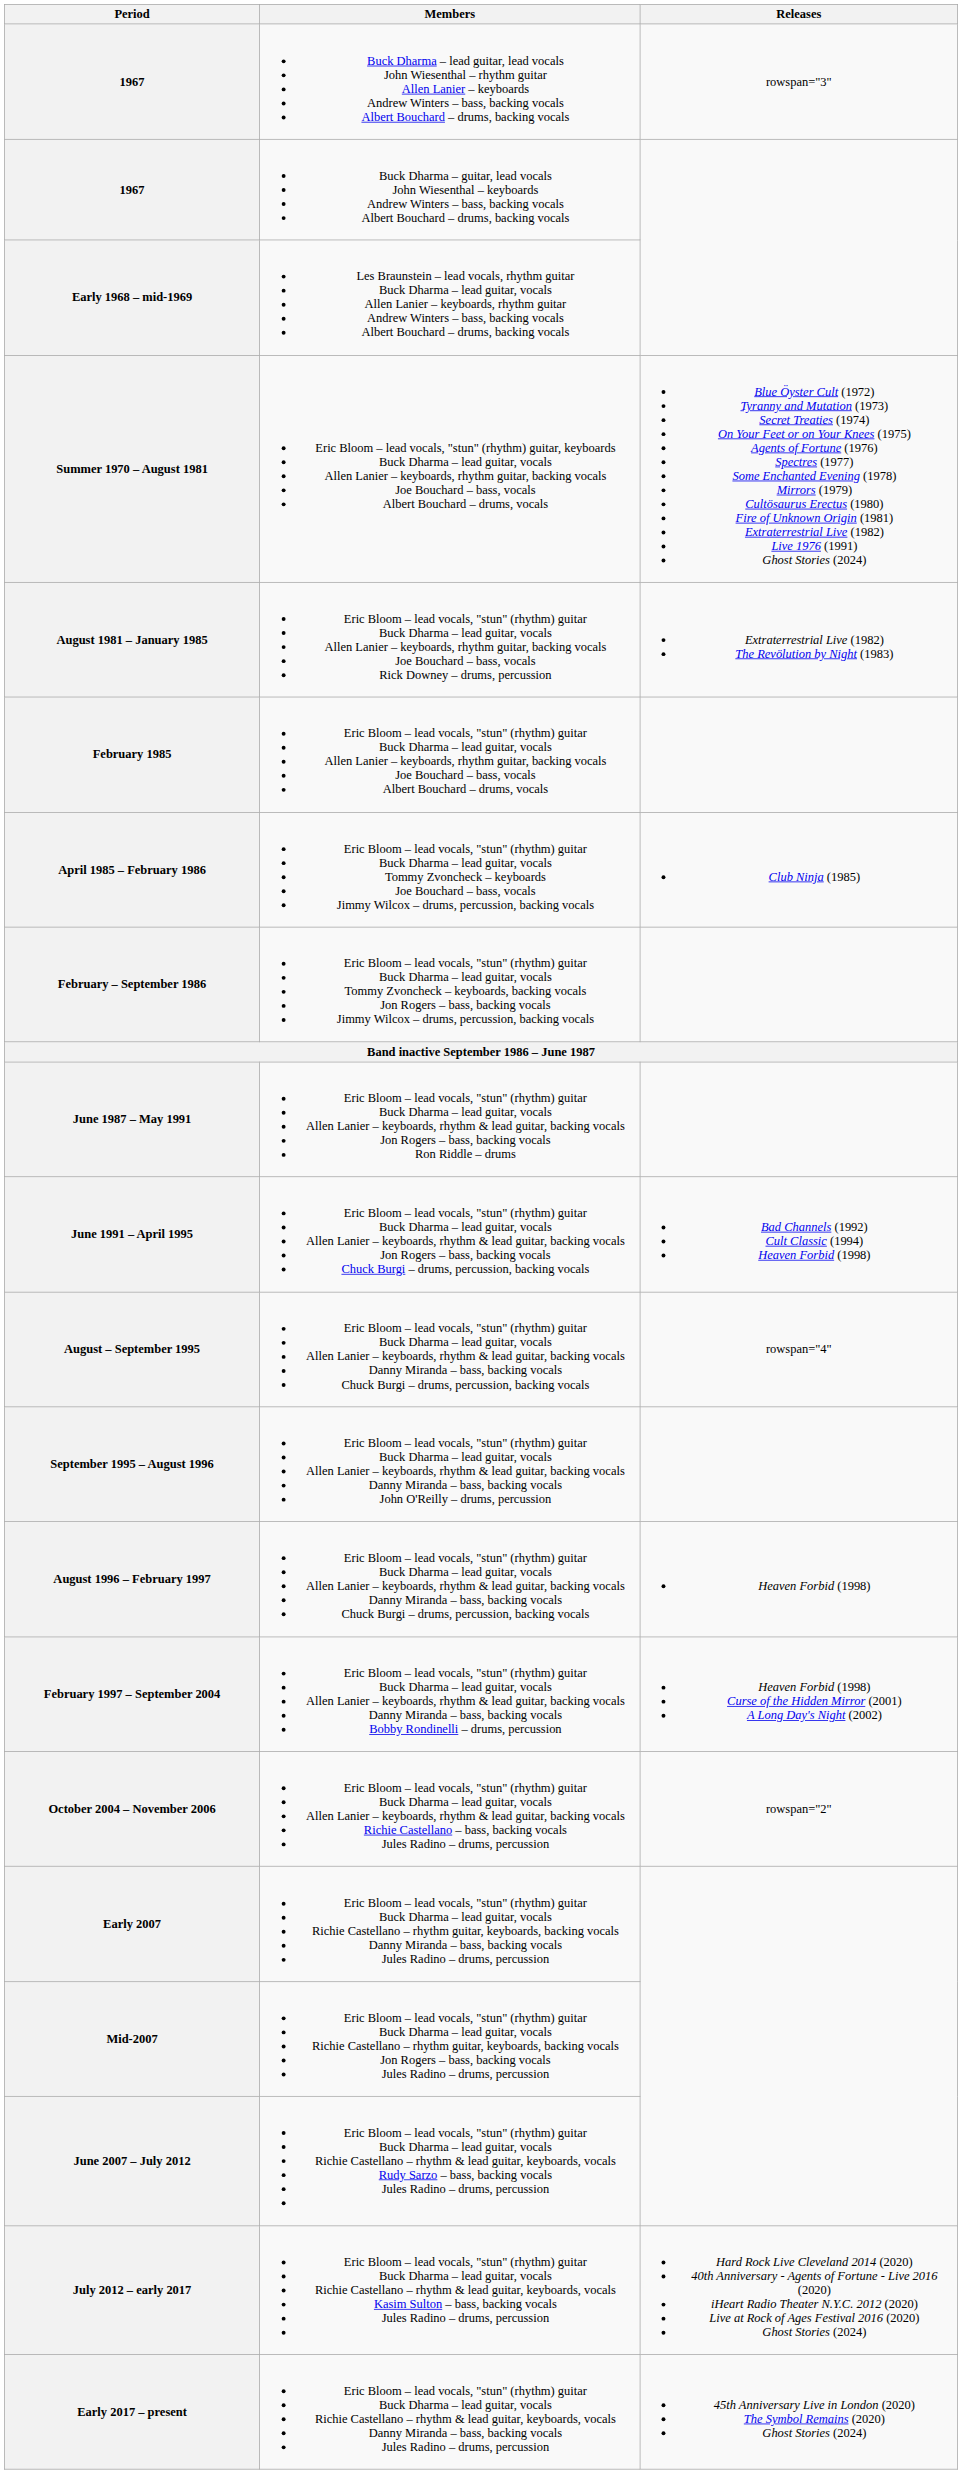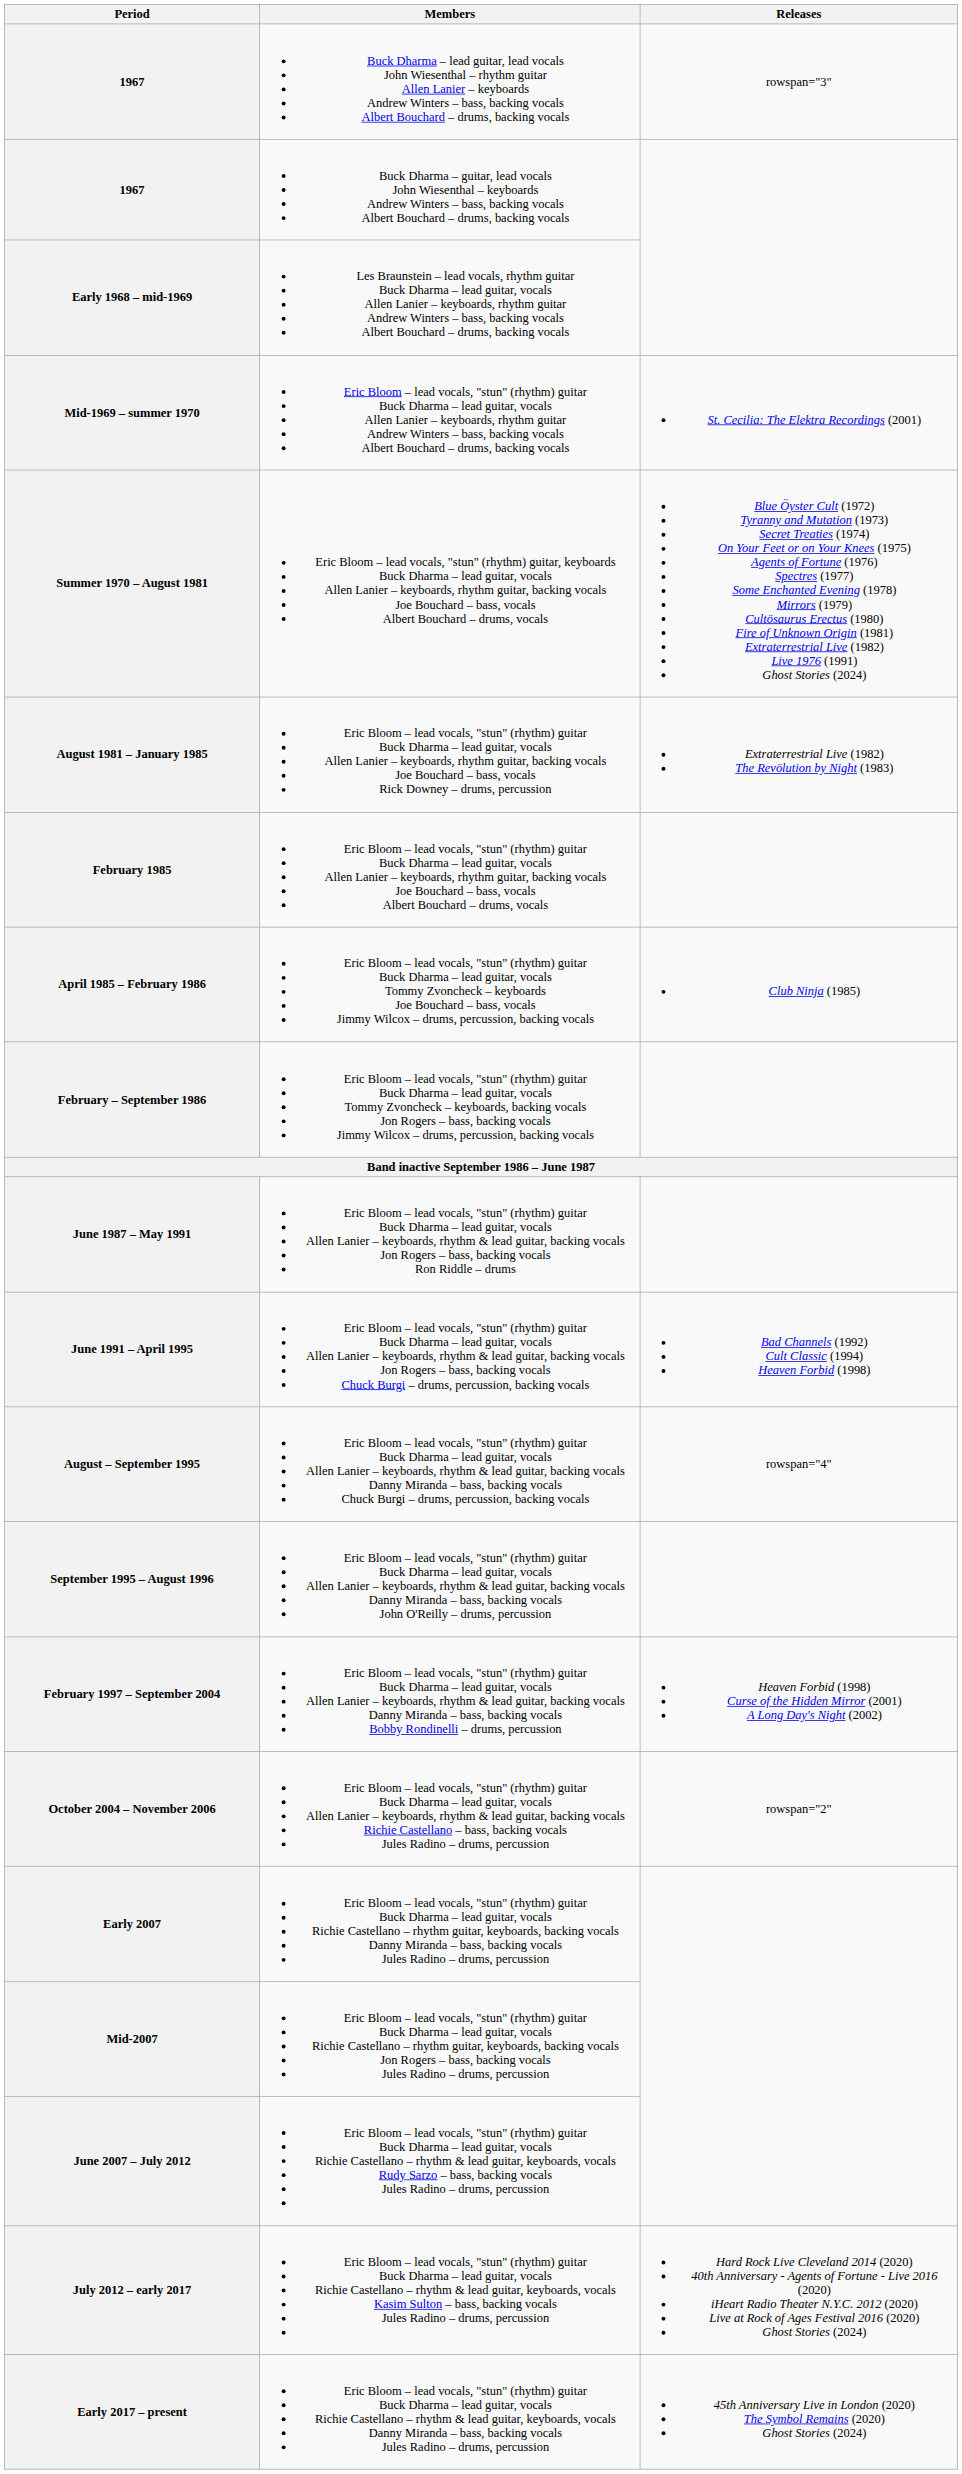+ row: (132, 412)
- row: (132, 1579)
